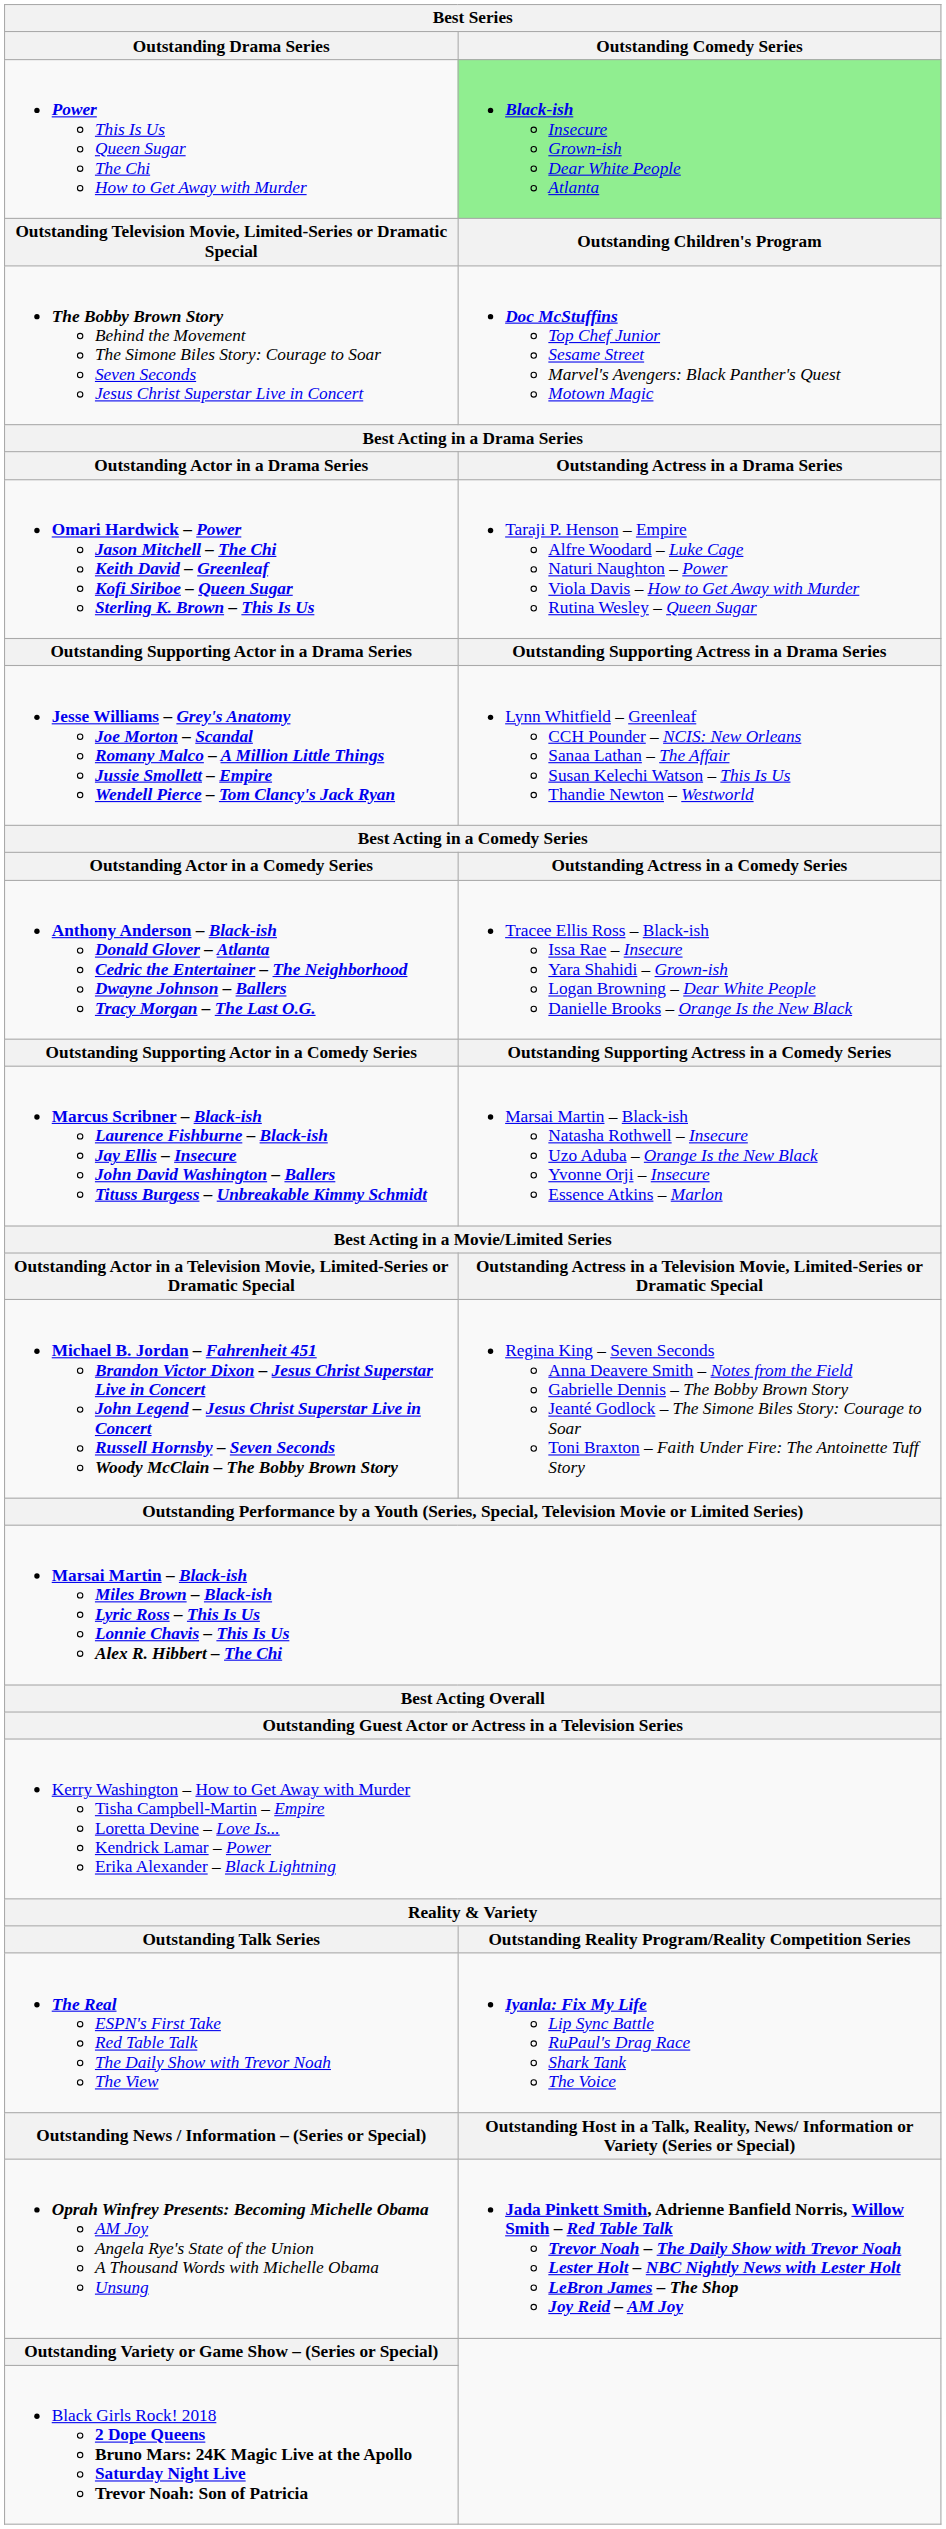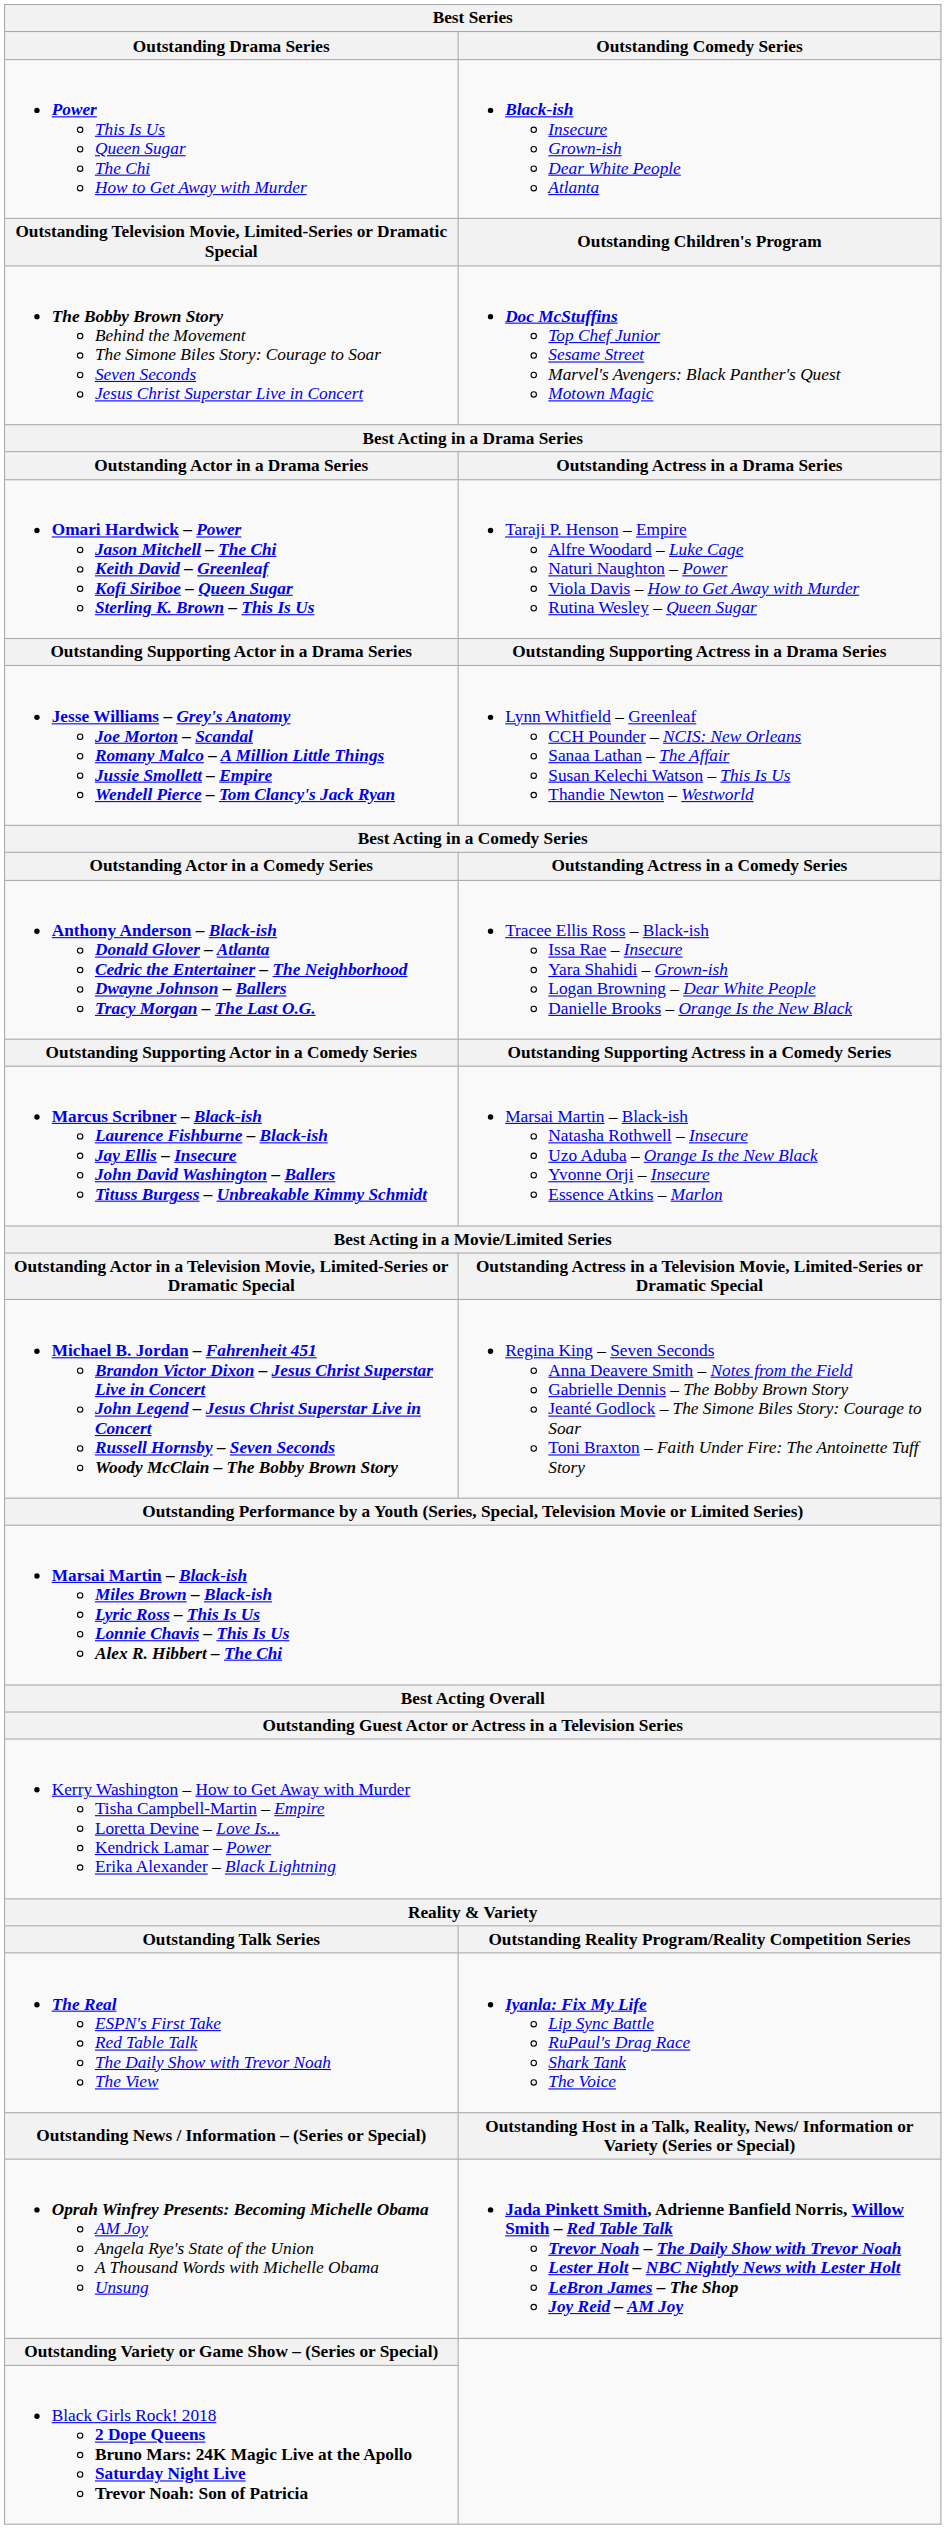(699, 149) lightgreen background -> (699, 149) no background
